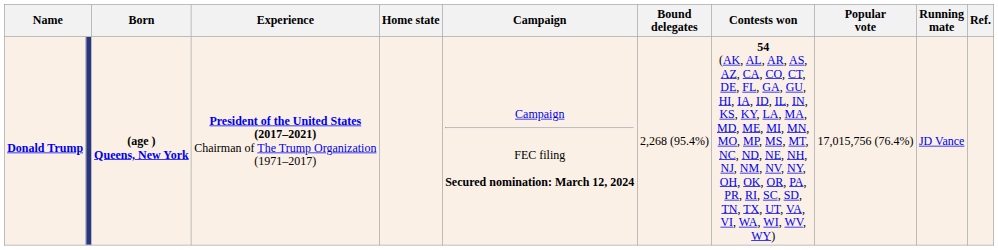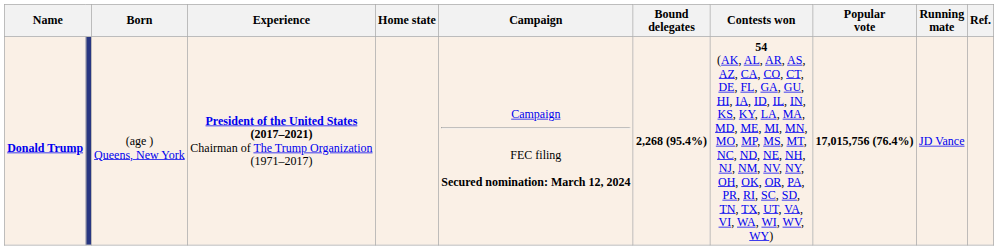(141, 147) bold -> (139, 147) normal
(674, 141) normal -> (671, 141) bold
(865, 141) normal -> (865, 141) bold
